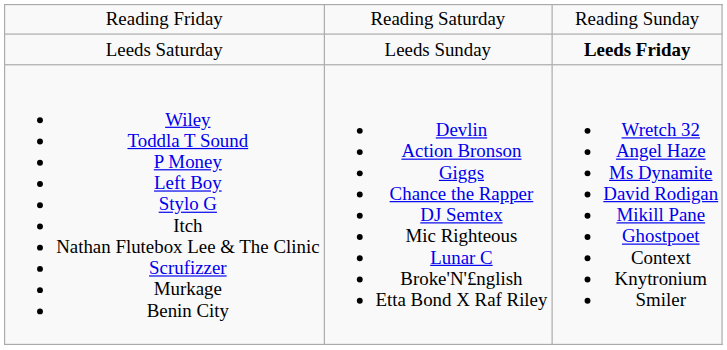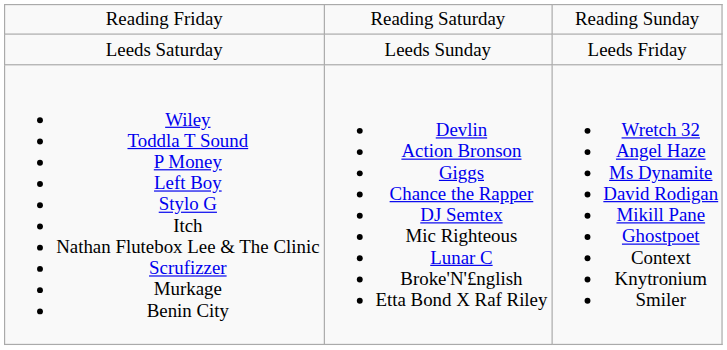(637, 49) bold -> (637, 49) normal
